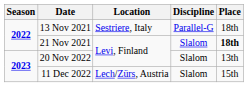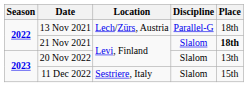(124, 27) Sestriere, Italy -> (132, 27) Lech/Zürs, Austria
(132, 74) Lech/Zürs, Austria -> (124, 74) Sestriere, Italy
